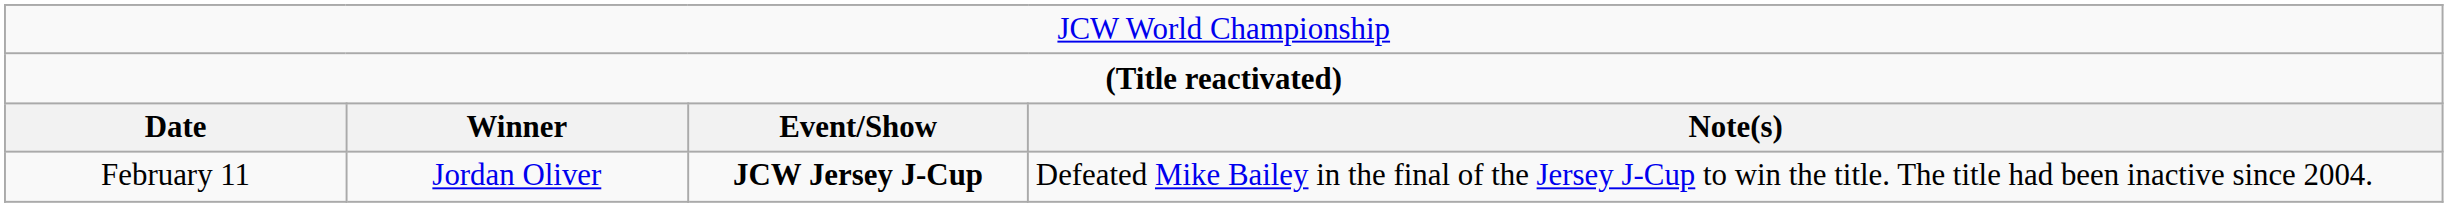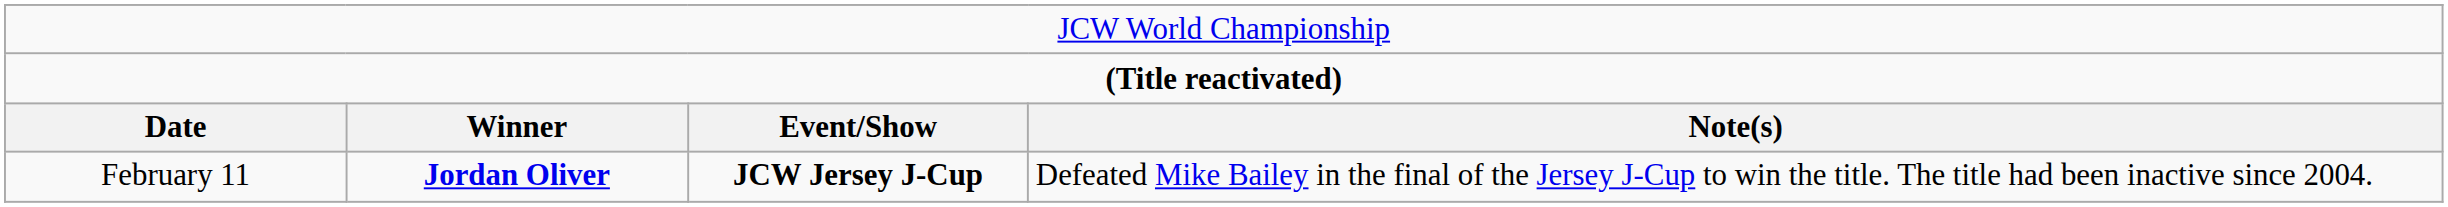(517, 175) normal -> (517, 175) bold
